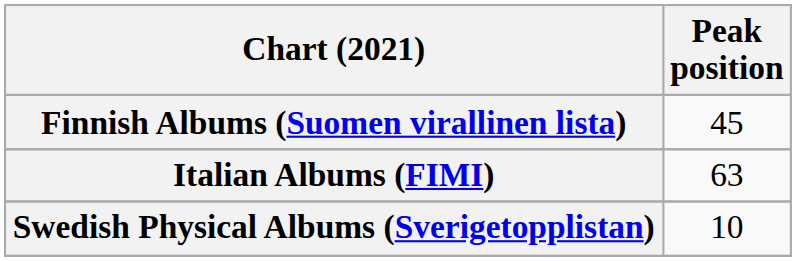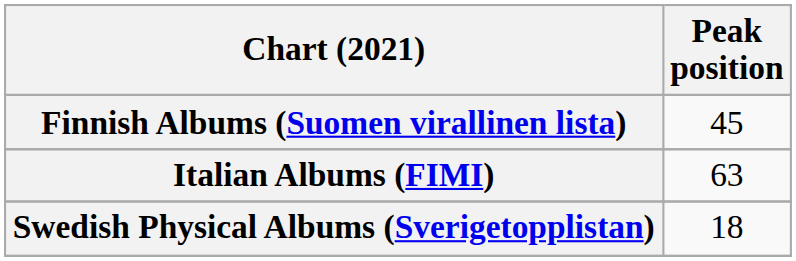(727, 227) 10 -> (727, 227) 18
